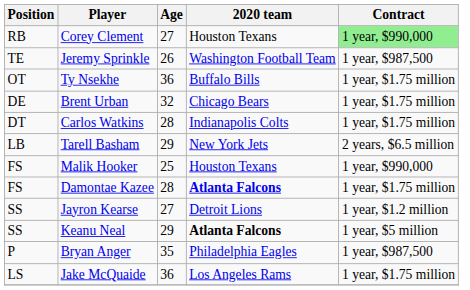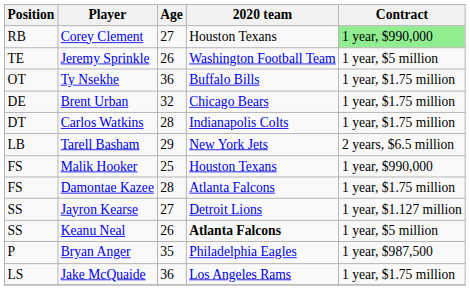(387, 58) 1 year, $987,500 -> (390, 58) 1 year, $5 million
(235, 187) bold -> (232, 187) normal
(395, 209) 1 year, $1.2 million -> (402, 209) 1 year, $1.127 million
(167, 230) 29 -> (167, 230) 26
